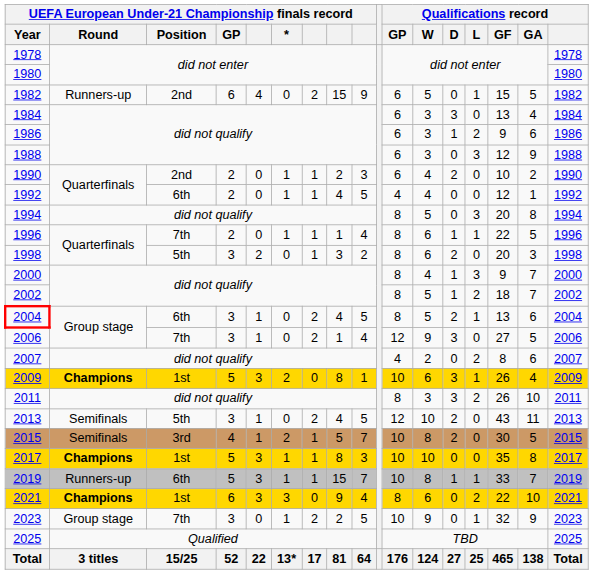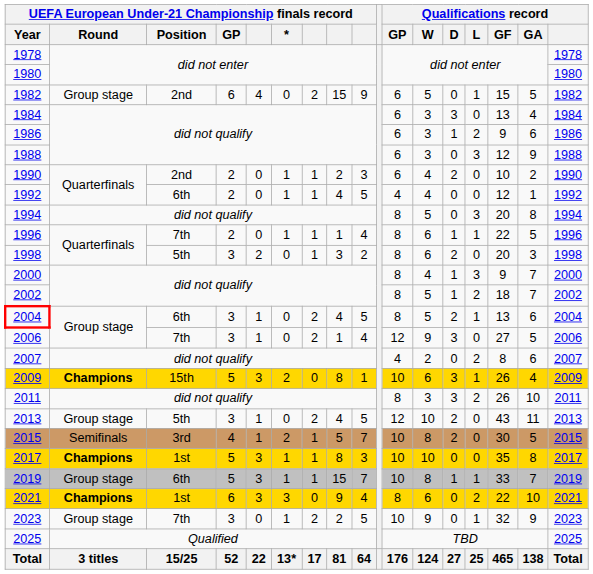(98, 94) Runners-up -> (98, 94) Group stage
(182, 378) 1st -> (182, 378) 15th
(98, 418) Semifinals -> (98, 418) Group stage
(98, 478) Runners-up -> (98, 478) Group stage
